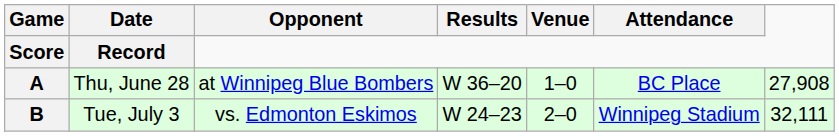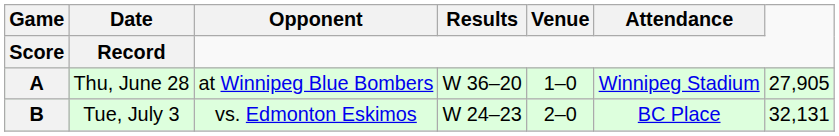(679, 83) BC Place -> (679, 83) Winnipeg Stadium
(799, 83) 27,908 -> (799, 83) 27,905
(679, 114) Winnipeg Stadium -> (679, 114) BC Place
(799, 114) 32,111 -> (799, 114) 32,131
